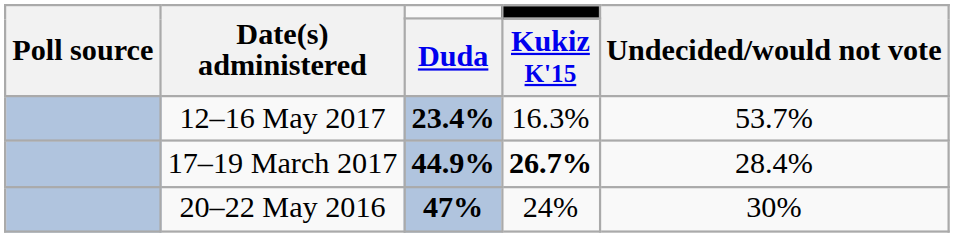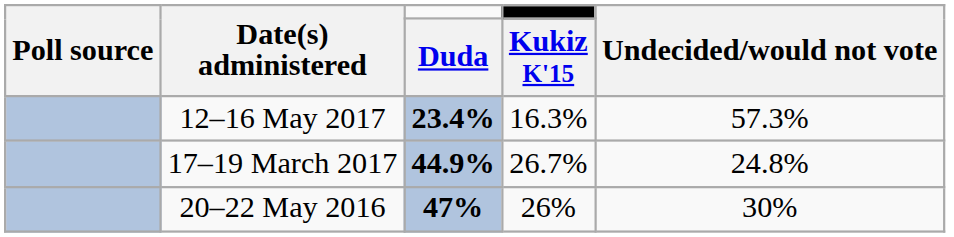(774, 117) 53.7% -> (770, 117) 57.3%
(550, 162) bold -> (548, 162) normal
(774, 162) 28.4% -> (770, 162) 24.8%
(550, 208) 24% -> (548, 208) 26%
